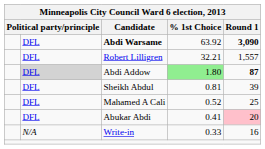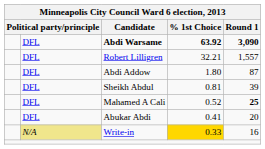(211, 42) normal -> (211, 42) bold
(31, 72) lightgrey background -> (31, 72) no background
(213, 72) lightgreen background -> (213, 72) no background
(254, 72) bold -> (254, 72) normal
(254, 102) normal -> (254, 102) bold
(254, 117) pink background -> (254, 117) no background
(30, 132) no background -> (30, 132) khaki background
(213, 132) no background -> (213, 132) gold background
